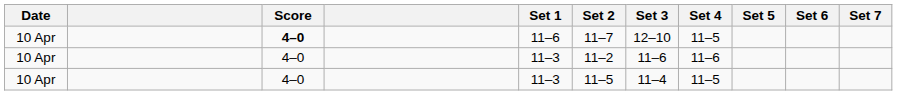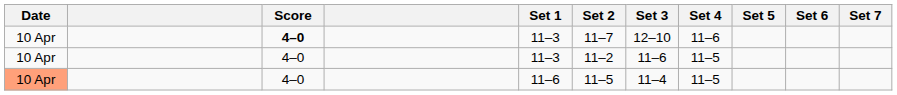(545, 37) 11–6 -> (545, 37) 11–3
(705, 37) 11–5 -> (705, 37) 11–6
(705, 58) 11–6 -> (705, 58) 11–5
(36, 80) no background -> (36, 80) lightsalmon background
(545, 80) 11–3 -> (545, 80) 11–6
